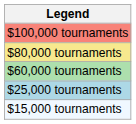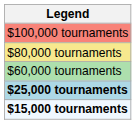(64, 90) normal -> (67, 90) bold
(64, 109) normal -> (67, 109) bold
